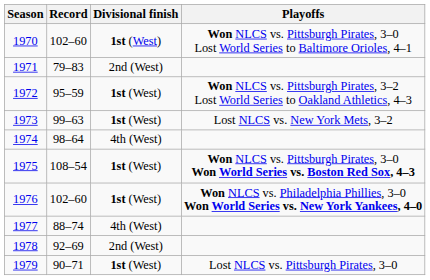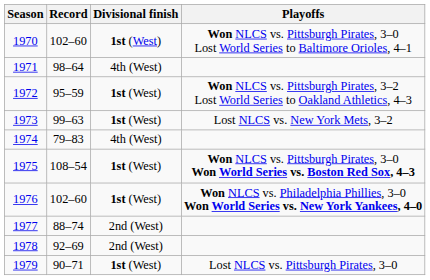(68, 67) 79–83 -> (68, 67) 98–64
(136, 67) 2nd (West) -> (136, 67) 4th (West)
(68, 139) 98–64 -> (68, 139) 79–83
(136, 226) 4th (West) -> (136, 226) 2nd (West)
